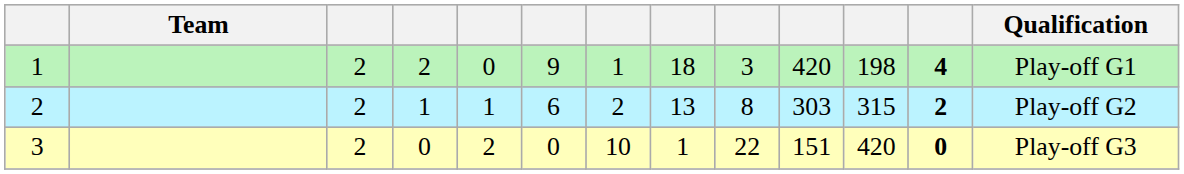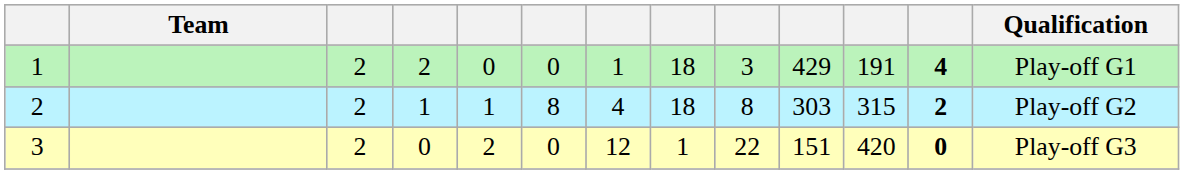(553, 65) 9 -> (553, 65) 0
(812, 65) 420 -> (812, 65) 429
(876, 65) 198 -> (876, 65) 191
(553, 106) 6 -> (553, 106) 8
(618, 106) 2 -> (618, 106) 4
(683, 106) 13 -> (683, 106) 18
(618, 147) 10 -> (618, 147) 12
